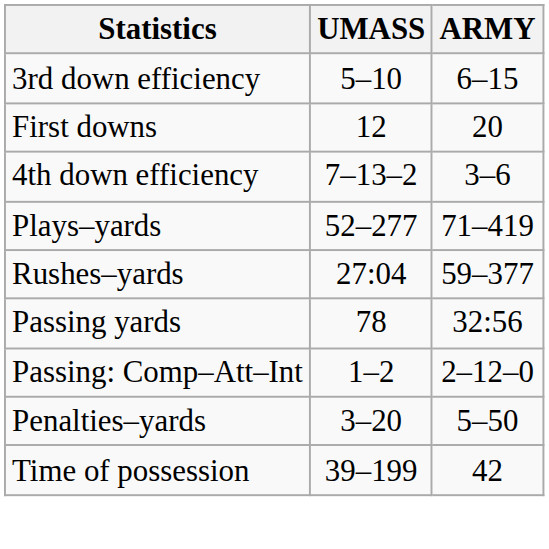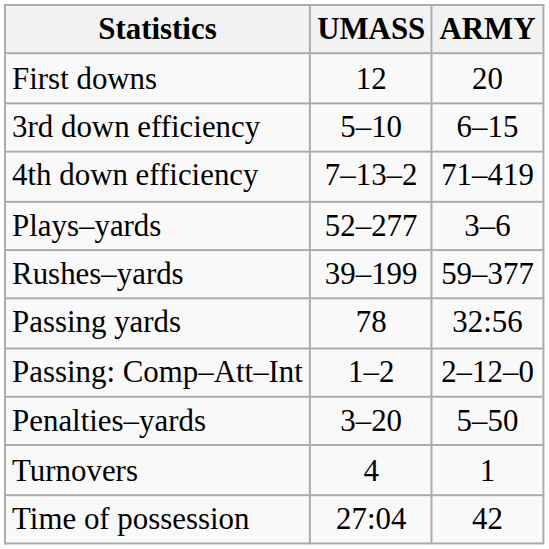rows swapped: (85, 126) <-> (136, 77)
(487, 175) 3–6 -> (487, 175) 71–419
(487, 224) 71–419 -> (487, 224) 3–6
(371, 273) 27:04 -> (371, 273) 39–199
+ row: (75, 469)
(371, 469) 39–199 -> (371, 518) 27:04
